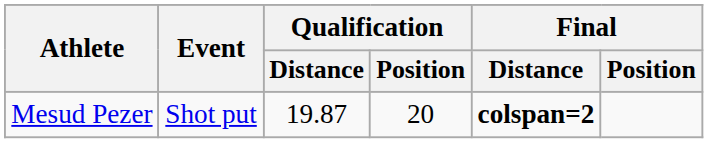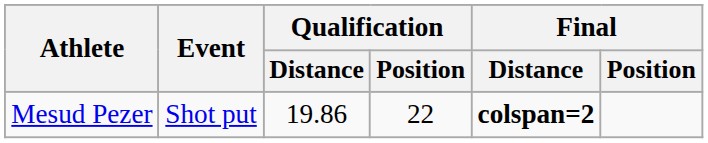(317, 114) 19.87 -> (317, 114) 19.86
(421, 114) 20 -> (421, 114) 22
